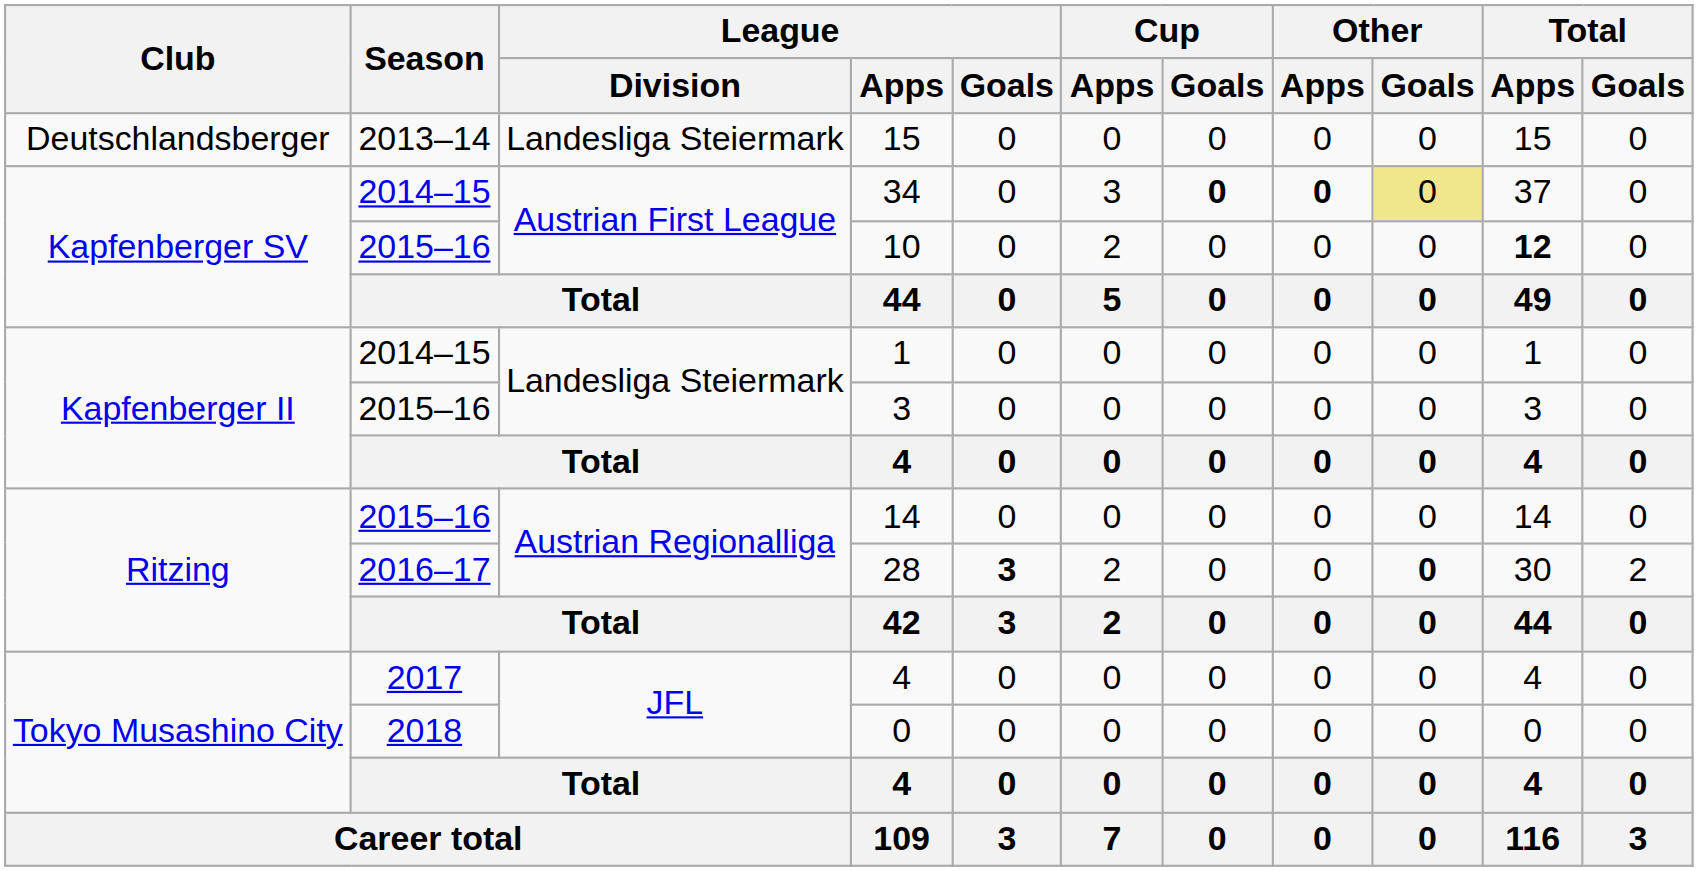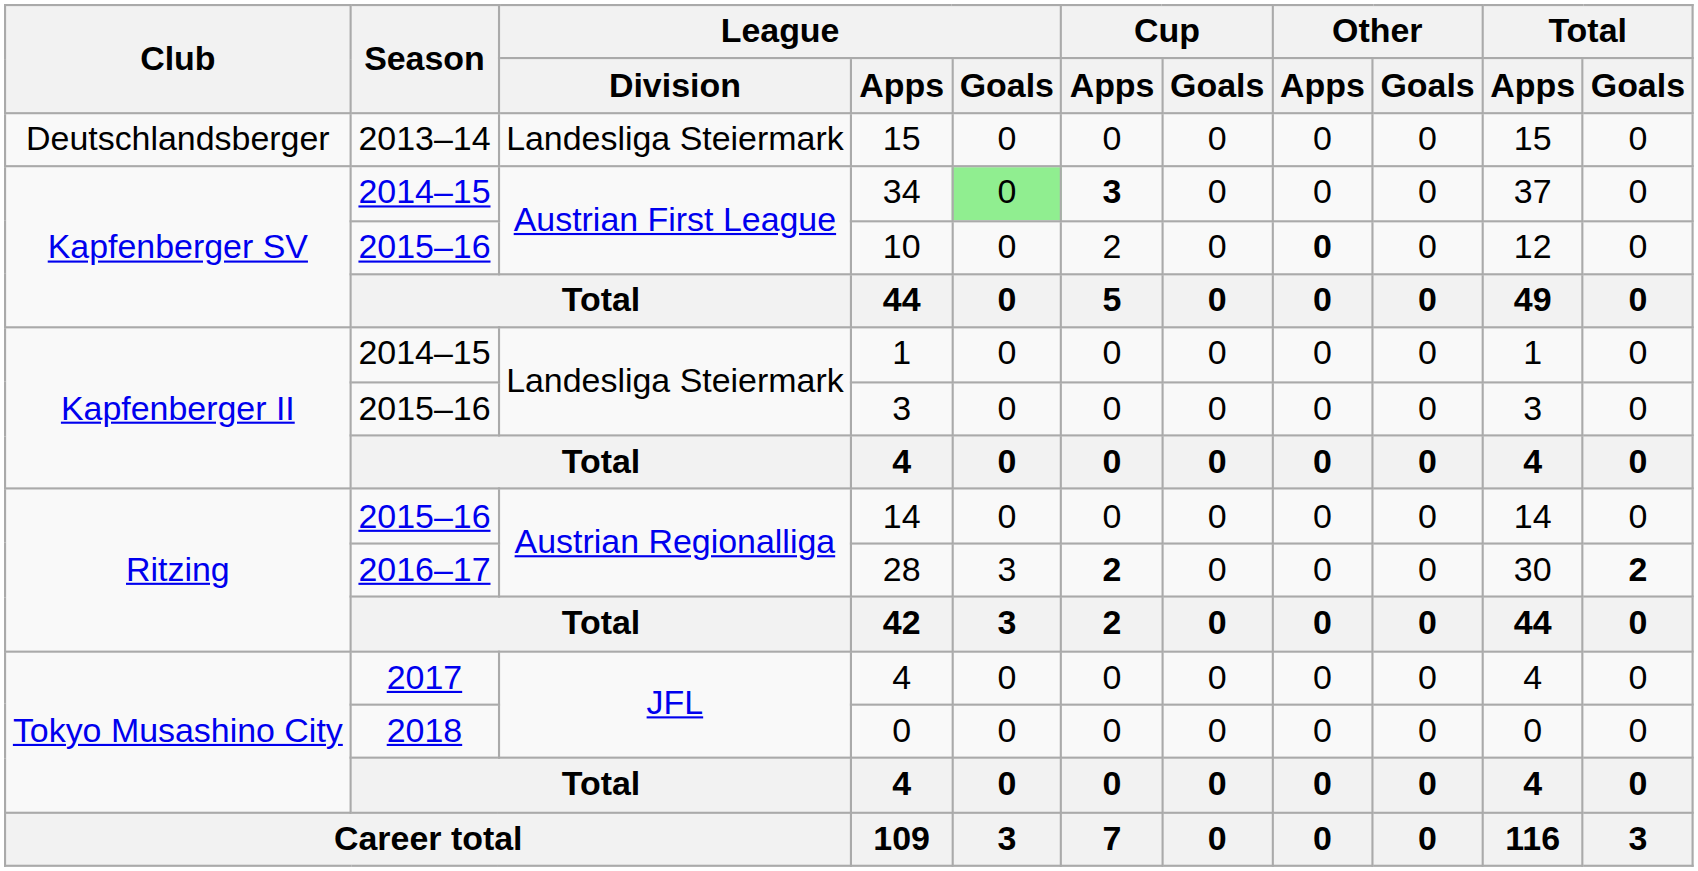(1007, 192) no background -> (1007, 192) lightgreen background
(1112, 192) normal -> (1112, 192) bold
(1217, 192) bold -> (1217, 192) normal
(1322, 192) bold -> (1322, 192) normal
(1428, 192) khaki background -> (1428, 192) no background
(1322, 246) normal -> (1322, 246) bold
(1533, 246) bold -> (1533, 246) normal
(1007, 569) bold -> (1007, 569) normal
(1112, 569) normal -> (1112, 569) bold
(1428, 569) bold -> (1428, 569) normal
(1638, 569) normal -> (1638, 569) bold
